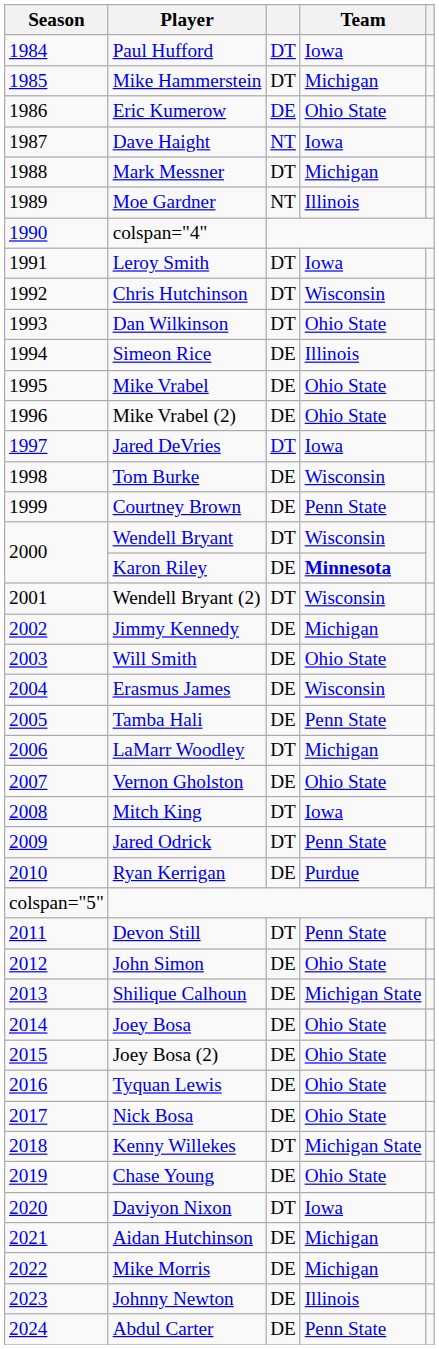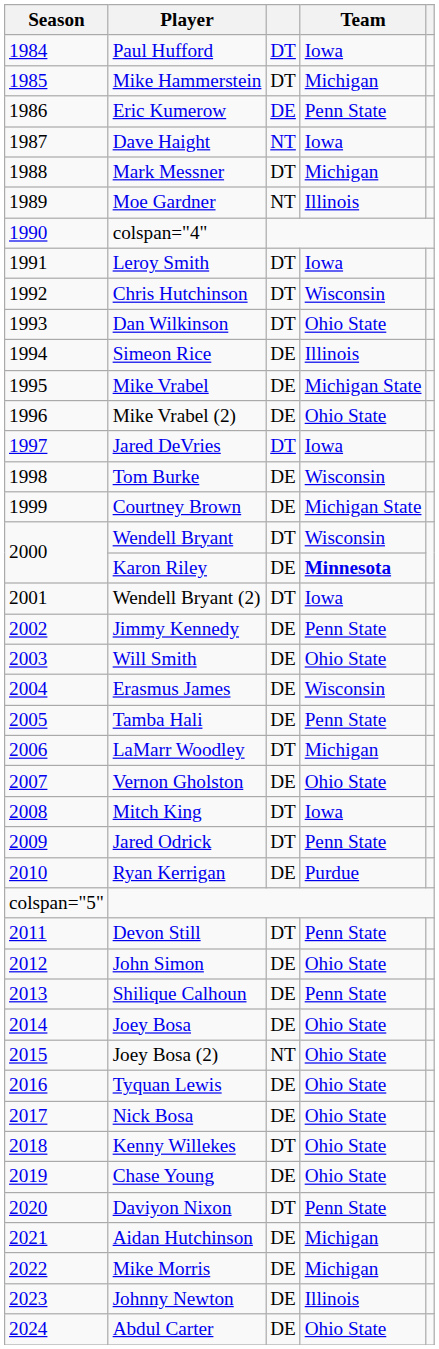(345, 111) Ohio State -> (345, 111) Penn State
(345, 385) Ohio State -> (363, 385) Michigan State
(345, 506) Penn State -> (363, 506) Michigan State
(345, 598) Wisconsin -> (324, 598) Iowa
(341, 628) Michigan -> (345, 628) Penn State
(363, 994) Michigan State -> (345, 994) Penn State
(283, 1055) DE -> (283, 1055) NT
(363, 1146) Michigan State -> (345, 1146) Ohio State
(324, 1207) Iowa -> (345, 1207) Penn State
(345, 1329) Penn State -> (345, 1329) Ohio State
